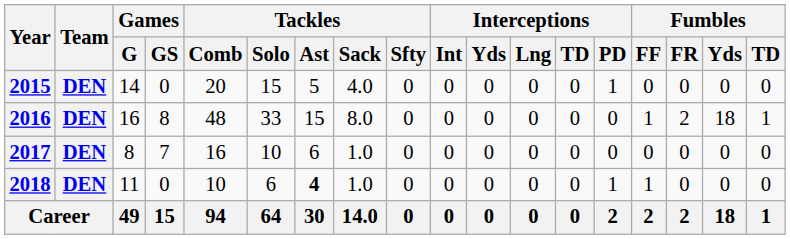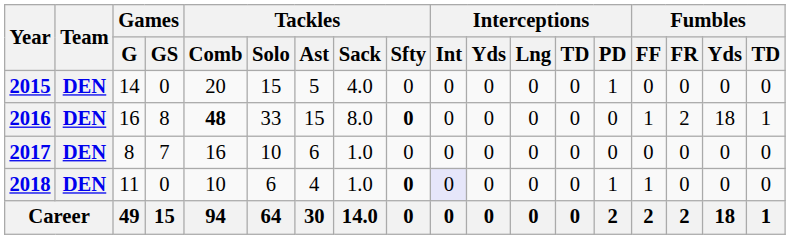(215, 119) normal -> (215, 119) bold
(408, 119) normal -> (408, 119) bold
(314, 184) bold -> (314, 184) normal
(408, 184) normal -> (408, 184) bold
(449, 184) no background -> (449, 184) lavender background
